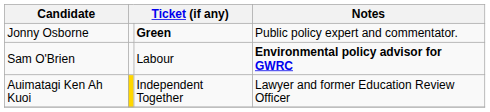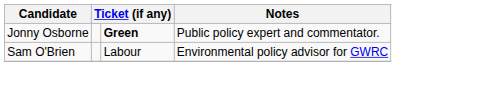(348, 59) bold -> (283, 52) normal
- row: (55, 91)
